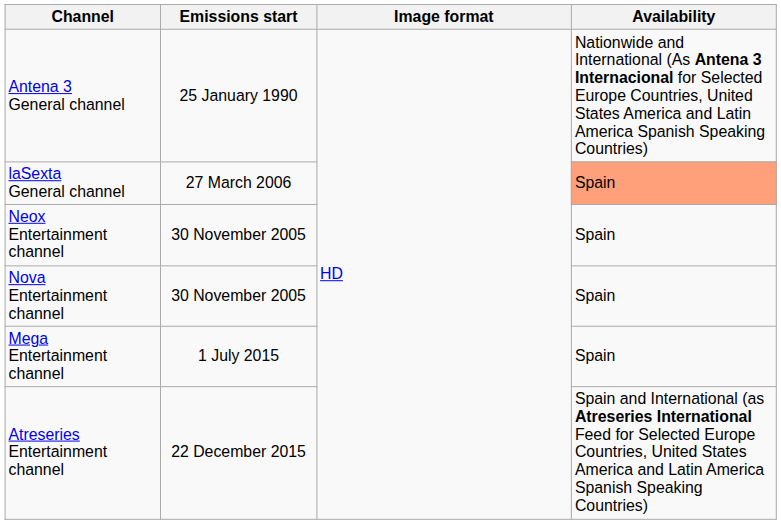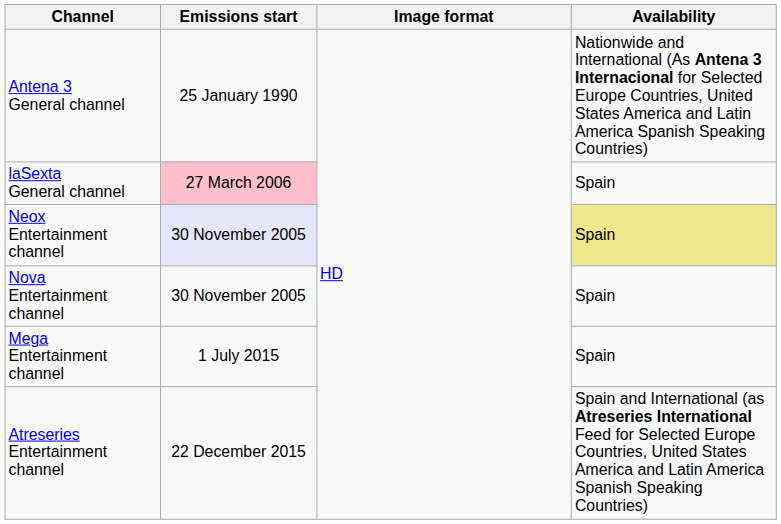(239, 183) no background -> (239, 183) pink background
(595, 183) lightsalmon background -> (595, 183) no background
(239, 234) no background -> (239, 234) lavender background
(595, 234) no background -> (595, 234) khaki background
